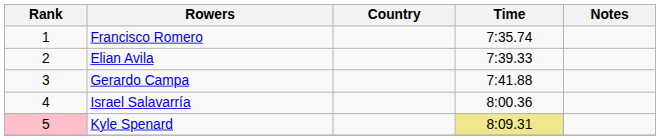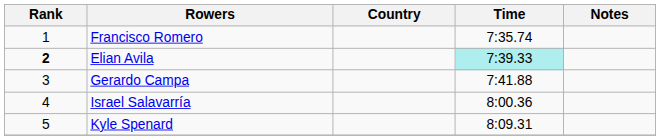(46, 59) normal -> (46, 59) bold
(509, 59) no background -> (509, 59) paleturquoise background
(46, 124) pink background -> (46, 124) no background
(509, 124) khaki background -> (509, 124) no background
